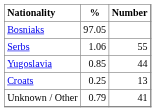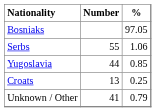columns swapped: (130, 13) <-> (95, 13)
